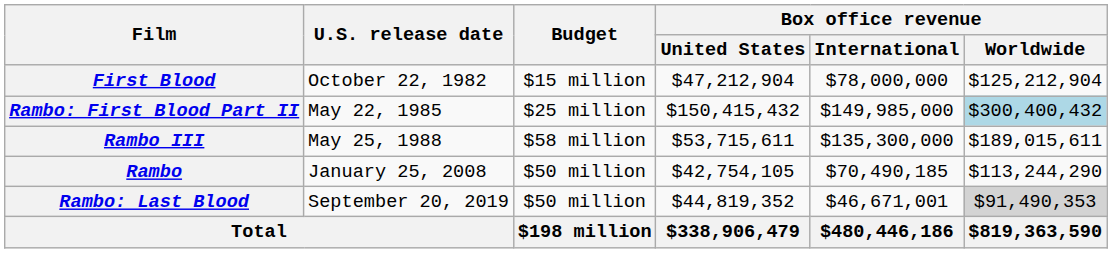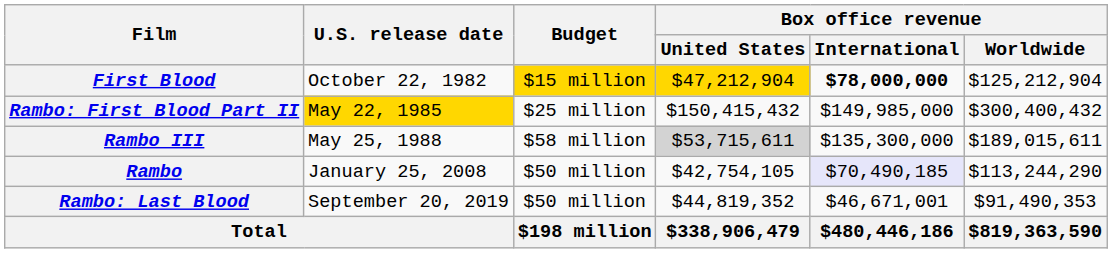(585, 80) no background -> (585, 80) gold background
(733, 80) no background -> (733, 80) gold background
(887, 80) normal -> (887, 80) bold
(375, 111) no background -> (375, 111) gold background
(1035, 111) lightblue background -> (1035, 111) no background
(733, 141) no background -> (733, 141) lightgrey background
(887, 171) no background -> (887, 171) lavender background
(1035, 202) lightgrey background -> (1035, 202) no background
